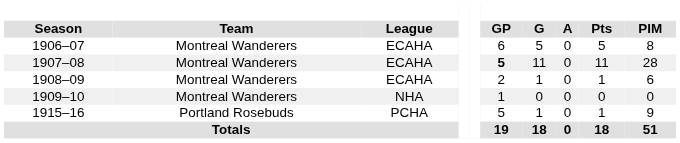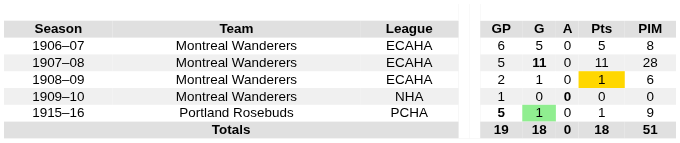(501, 62) bold -> (501, 62) normal
(539, 62) normal -> (539, 62) bold
(602, 79) no background -> (602, 79) gold background
(567, 96) normal -> (567, 96) bold
(501, 113) normal -> (501, 113) bold
(539, 113) no background -> (539, 113) lightgreen background
